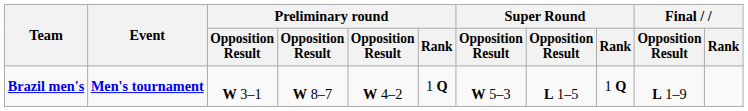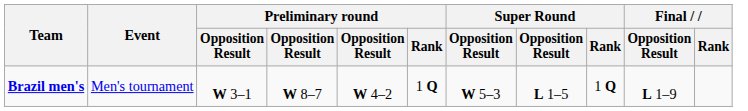(147, 86) bold -> (142, 86) normal
